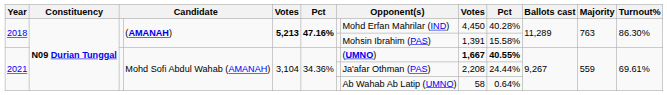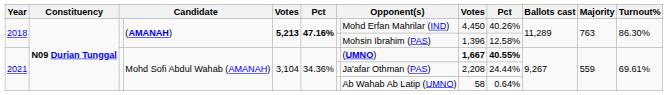(505, 26) 40.28% -> (505, 26) 40.26%
(474, 40) 1,391 -> (474, 40) 1,396
(505, 40) 15.58% -> (505, 40) 12.58%
